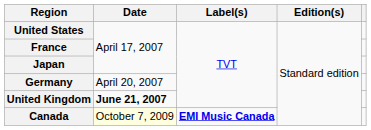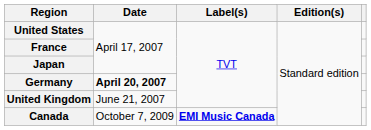(129, 82) normal -> (131, 82) bold
(131, 99) bold -> (130, 99) normal
(135, 116) lightyellow background -> (135, 116) no background
